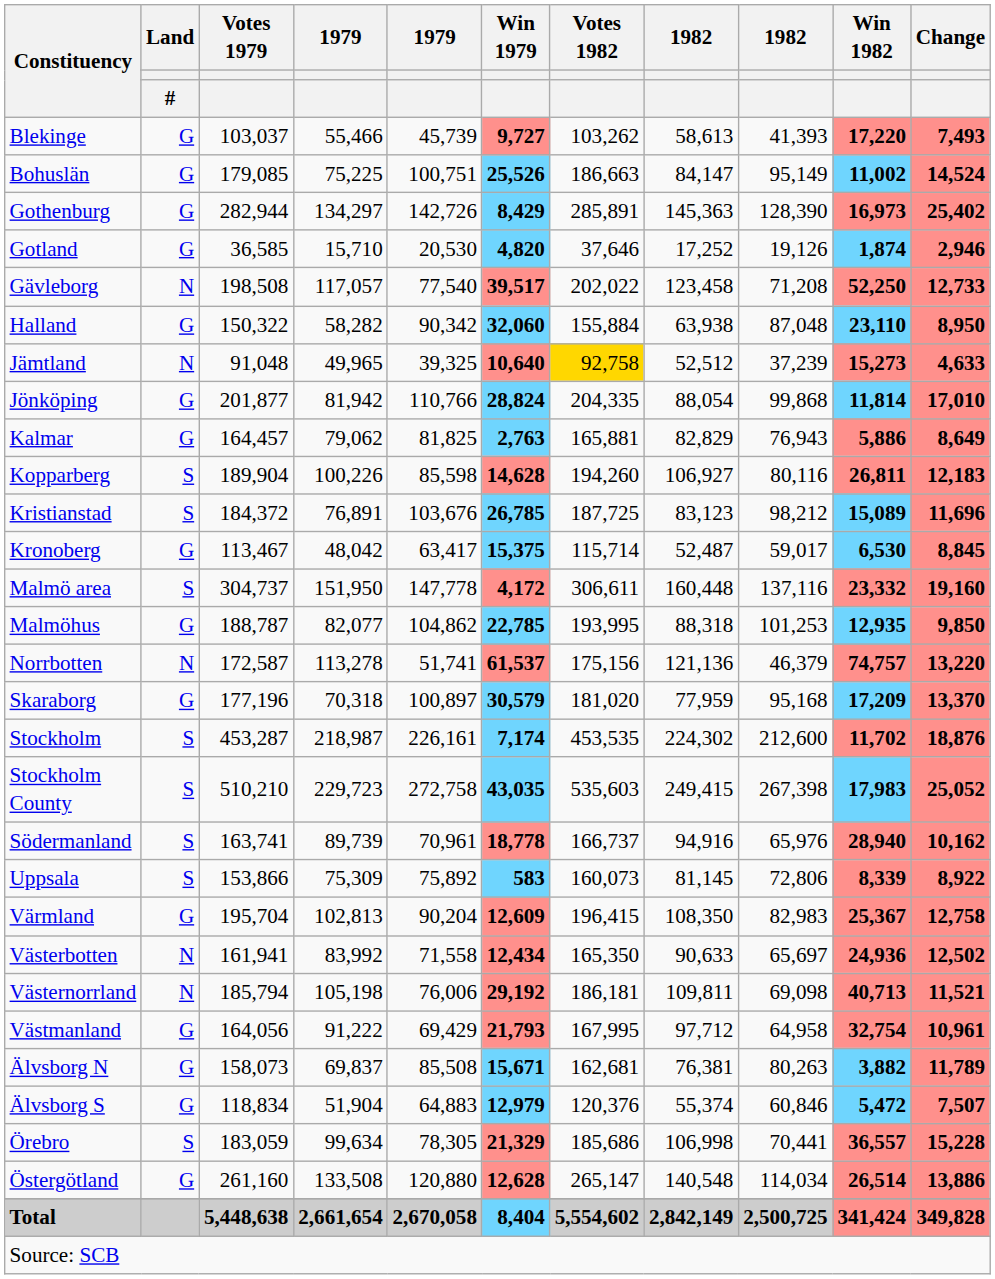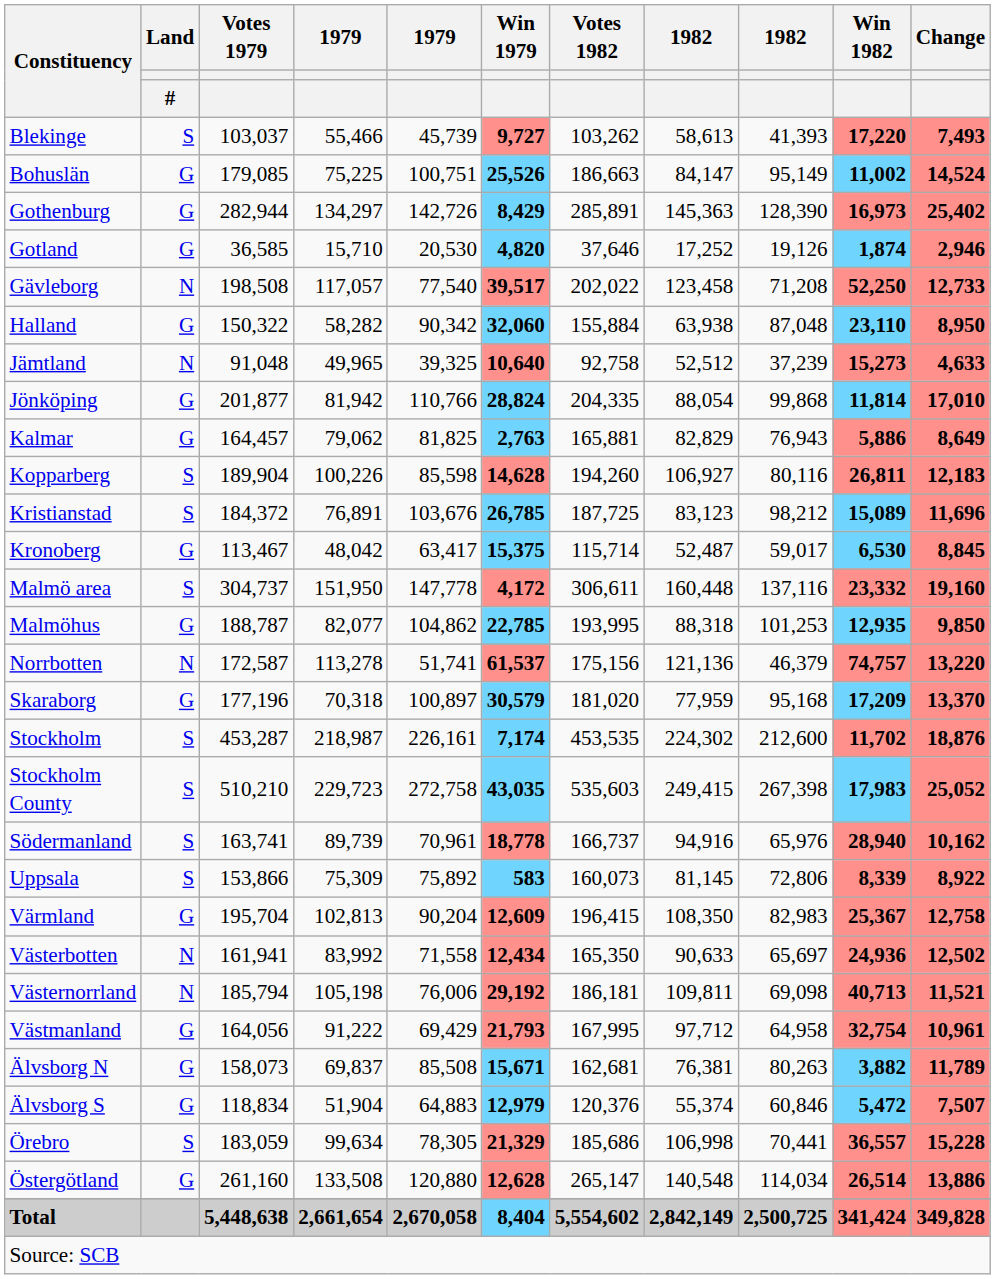(187, 136) G -> (188, 136) S
(610, 362) gold background -> (610, 362) no background
